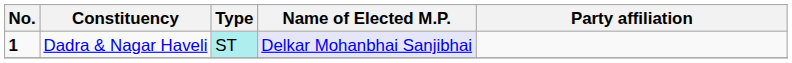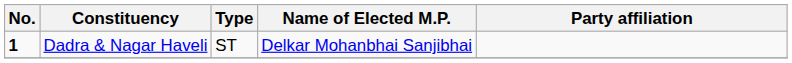(226, 45) paleturquoise background -> (226, 45) no background
(367, 45) lavender background -> (367, 45) no background
